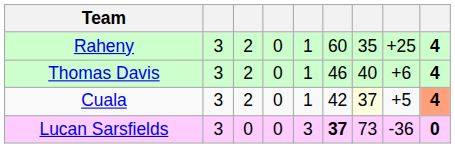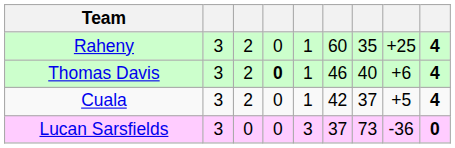(278, 73) normal -> (278, 73) bold
(367, 101) lightyellow background -> (367, 101) no background
(435, 101) lightsalmon background -> (435, 101) no background
(338, 128) bold -> (338, 128) normal
